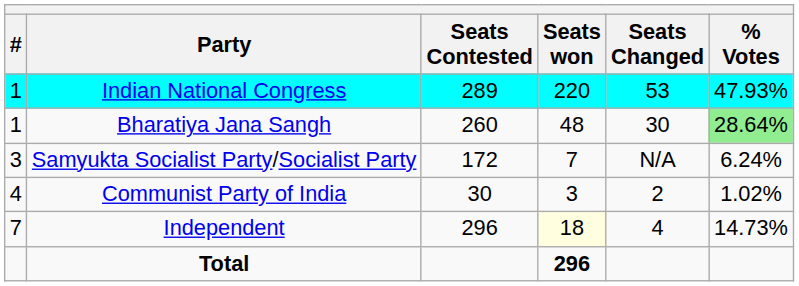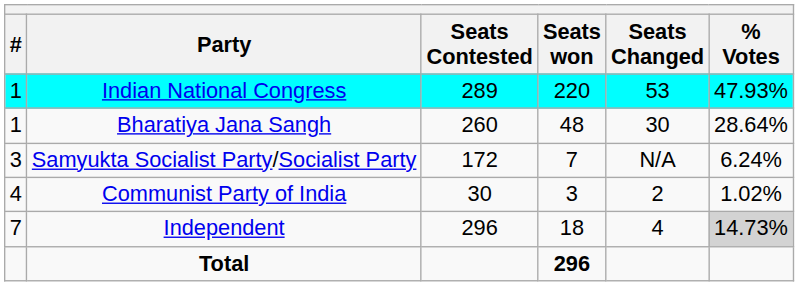(751, 125) lightgreen background -> (751, 125) no background
(572, 228) lightyellow background -> (572, 228) no background
(751, 228) no background -> (751, 228) lightgrey background
